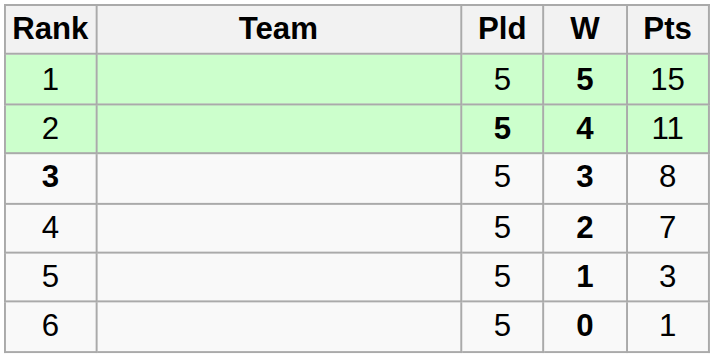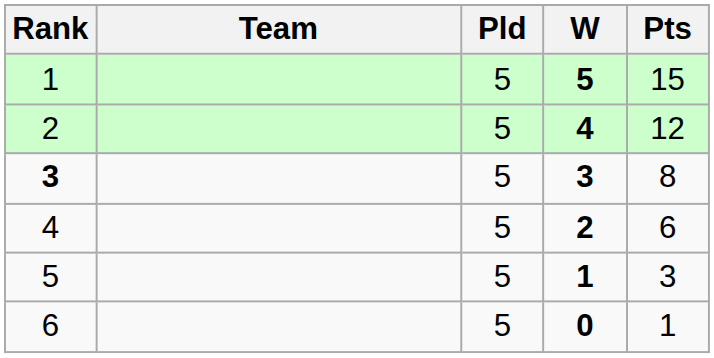(502, 128) bold -> (502, 128) normal
(668, 128) 11 -> (668, 128) 12
(668, 227) 7 -> (668, 227) 6
